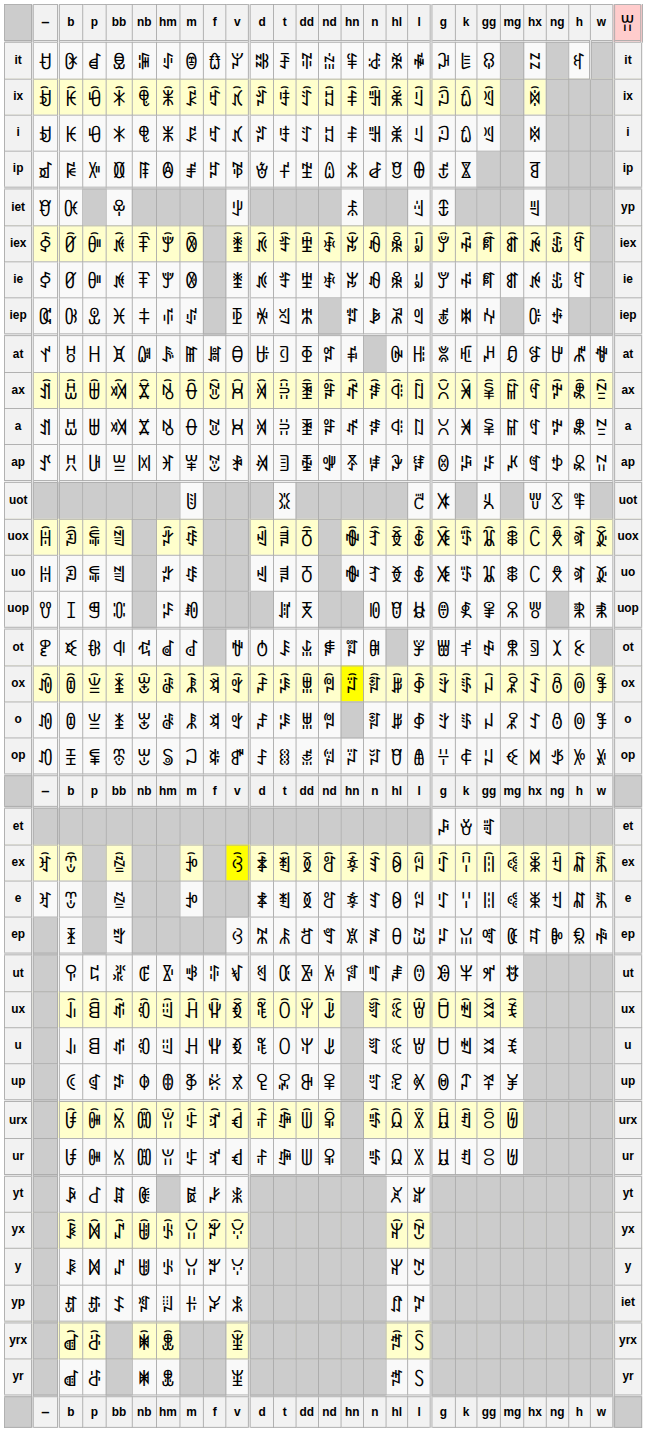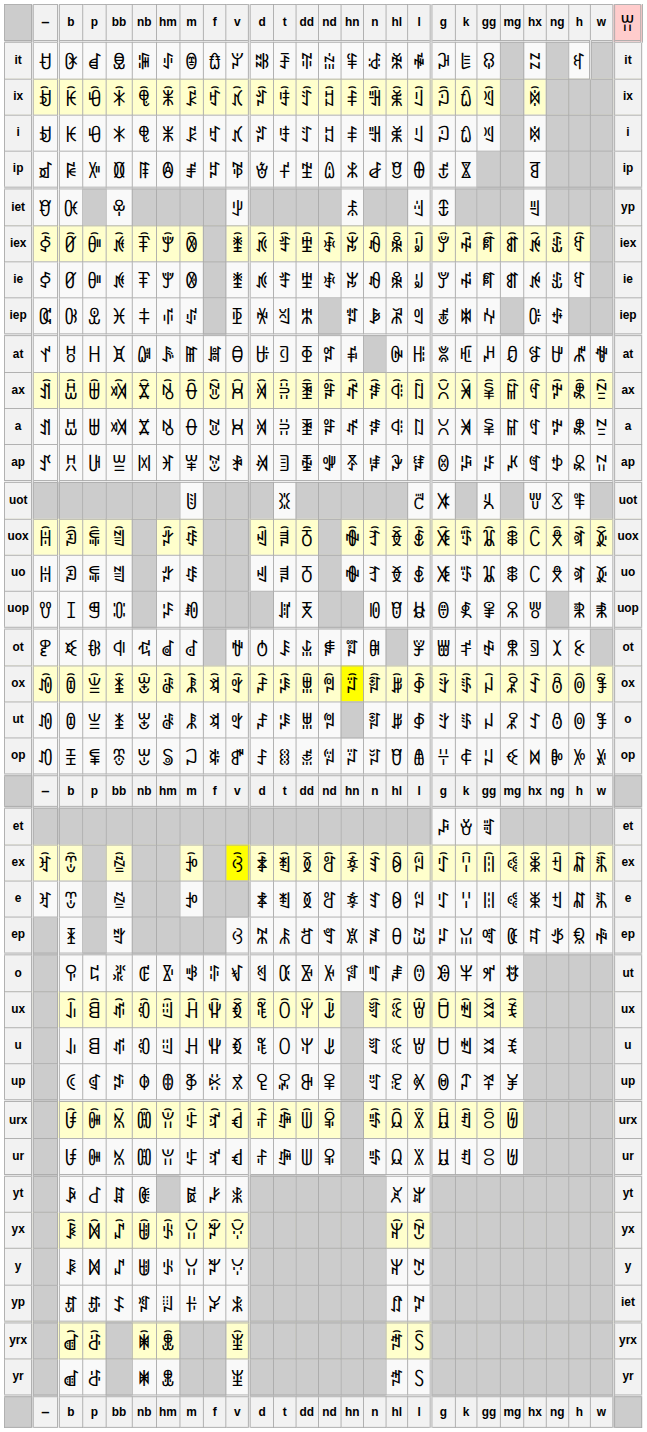(18, 719) o -> (18, 719) ut
(557, 755) ꉪ -> (557, 755) ꉭ
(557, 935) ꉭ -> (557, 935) ꉪ
(18, 973) ut -> (18, 973) o
